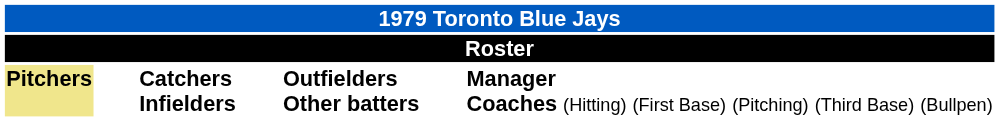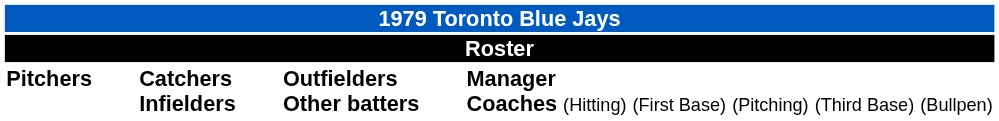(49, 79) khaki background -> (49, 79) no background
